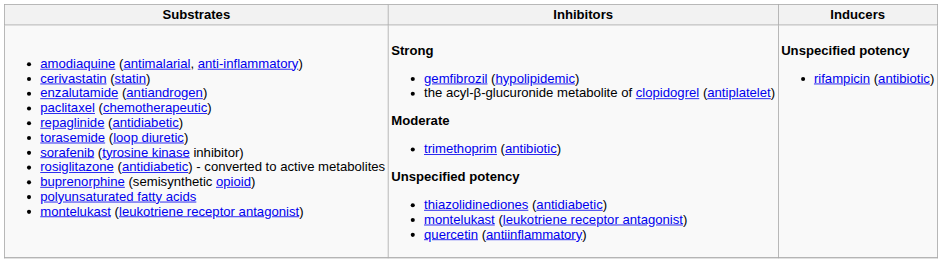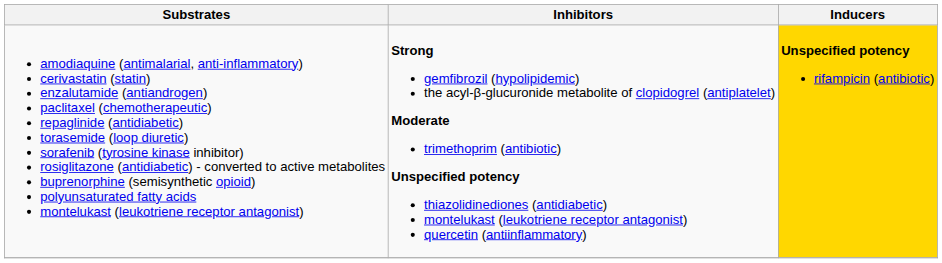(858, 64) no background -> (858, 64) gold background
